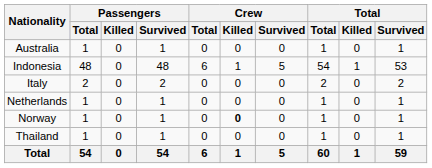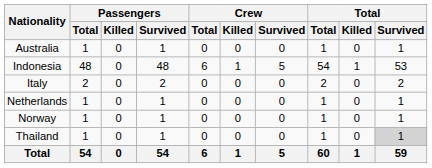(238, 118) bold -> (238, 118) normal
(401, 136) no background -> (401, 136) lightgrey background
